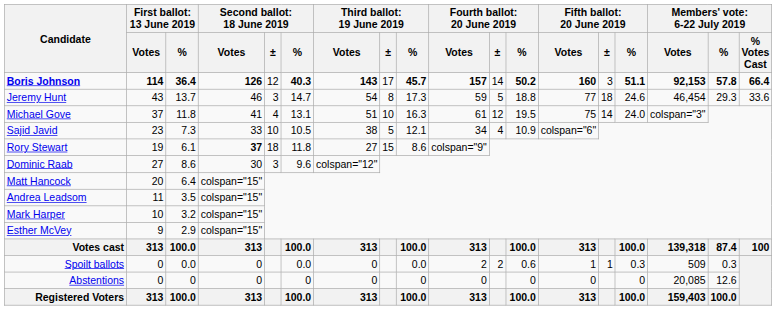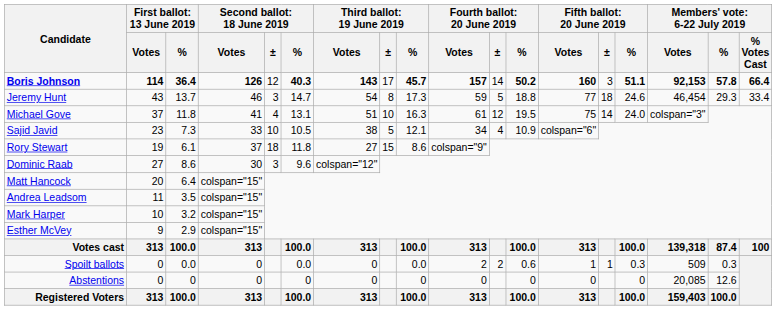(759, 98) 33.6 -> (759, 98) 33.4
(256, 148) bold -> (256, 148) normal
